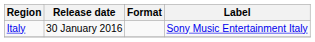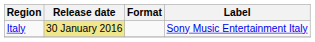(84, 28) no background -> (84, 28) khaki background
